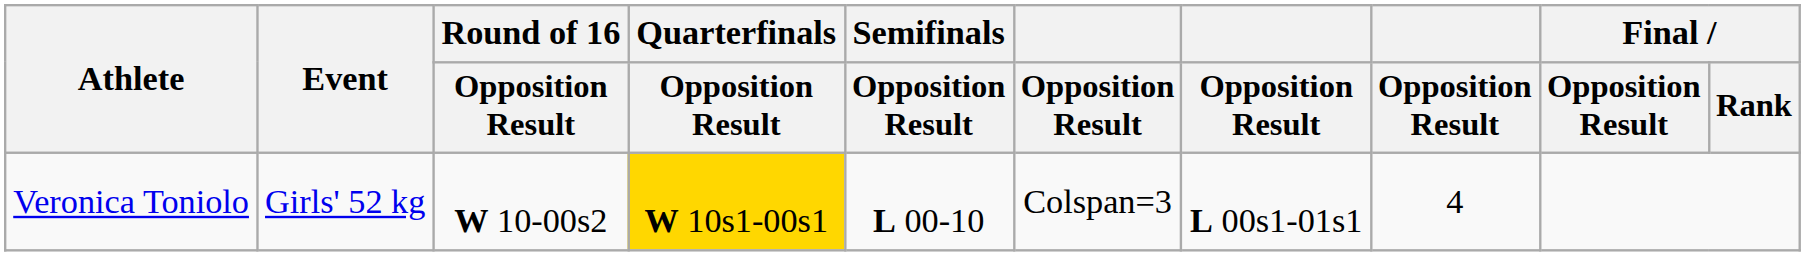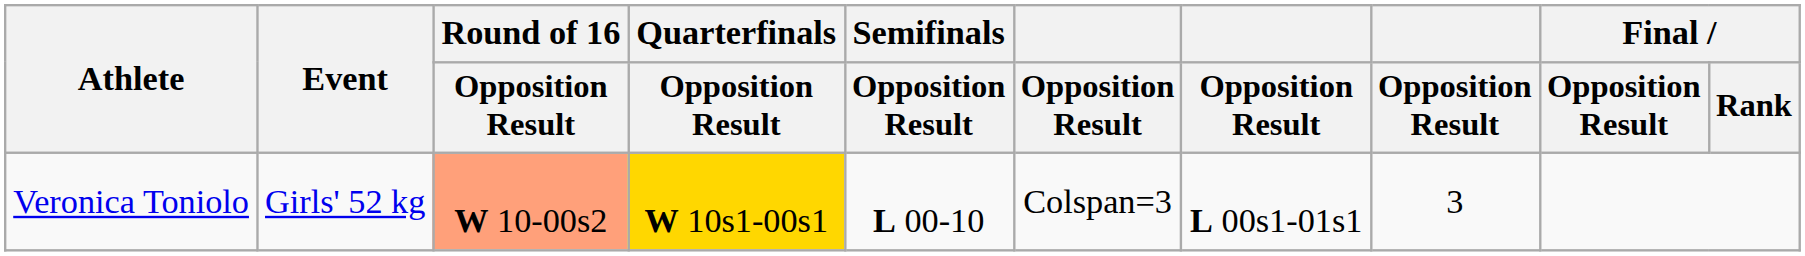(531, 221) no background -> (531, 221) lightsalmon background
(1455, 201) 4 -> (1455, 201) 3
